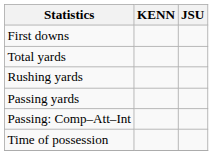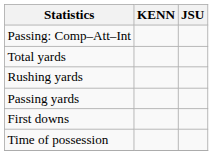rows swapped: (38, 35) <-> (69, 119)
